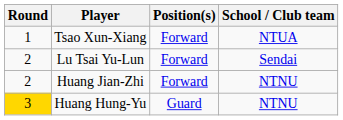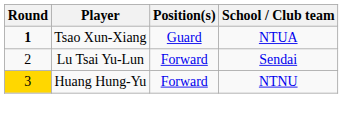(28, 37) normal -> (28, 37) bold
(184, 37) Forward -> (184, 37) Guard
- row: (100, 81)
(184, 103) Guard -> (184, 81) Forward
